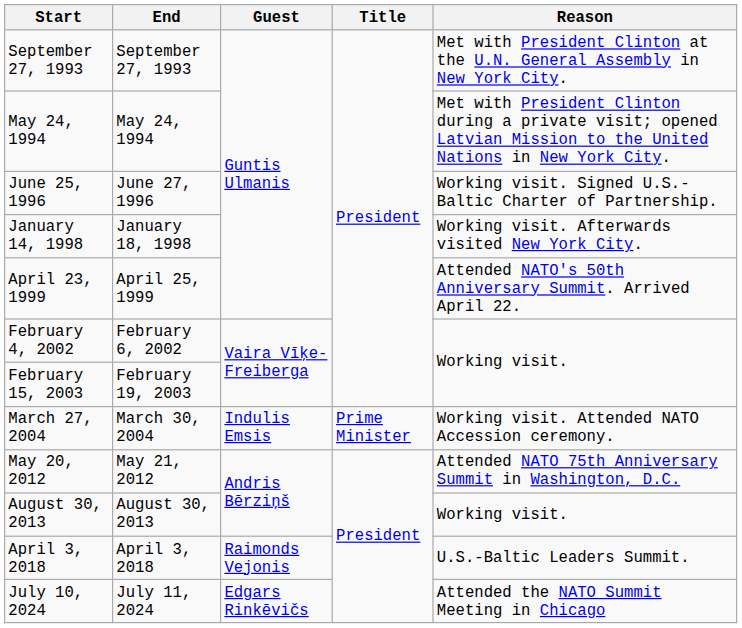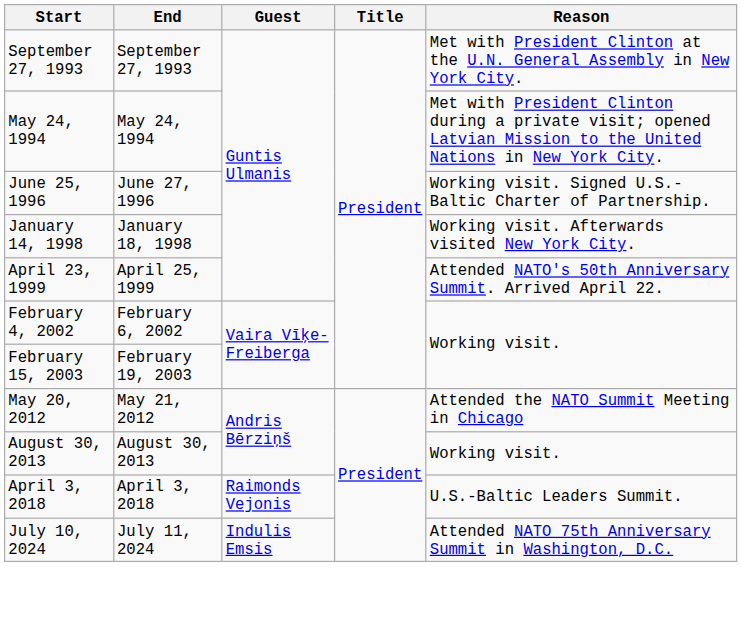- row: (50, 428)
(577, 471) Attended NATO 75th Anniversary Summit in Washington, D.C. -> (580, 410) Attended the NATO Summit Meeting in Chicago
(267, 601) Edgars Rinkēvičs -> (258, 540) Indulis Emsis
(549, 601) Attended the NATO Summit Meeting in Chicago -> (570, 540) Attended NATO 75th Anniversary Summit in Washington, D.C.
